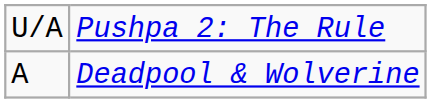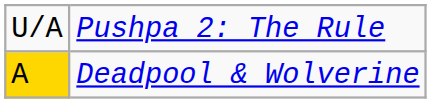(20, 75) no background -> (20, 75) gold background
